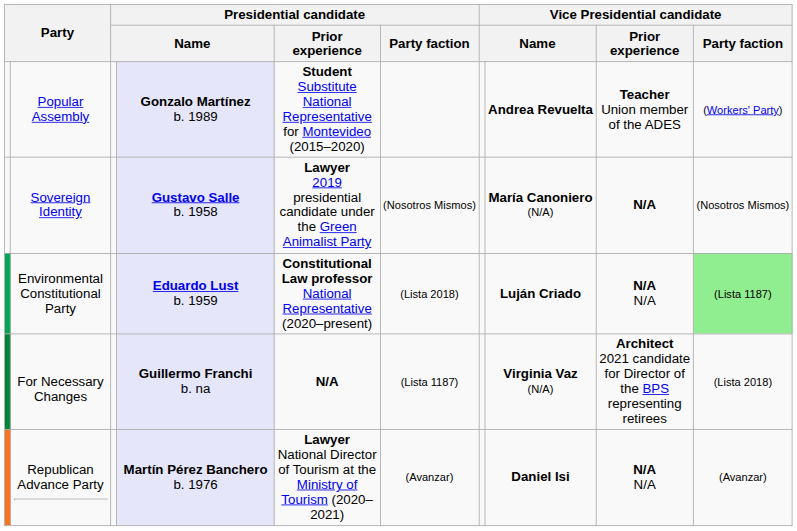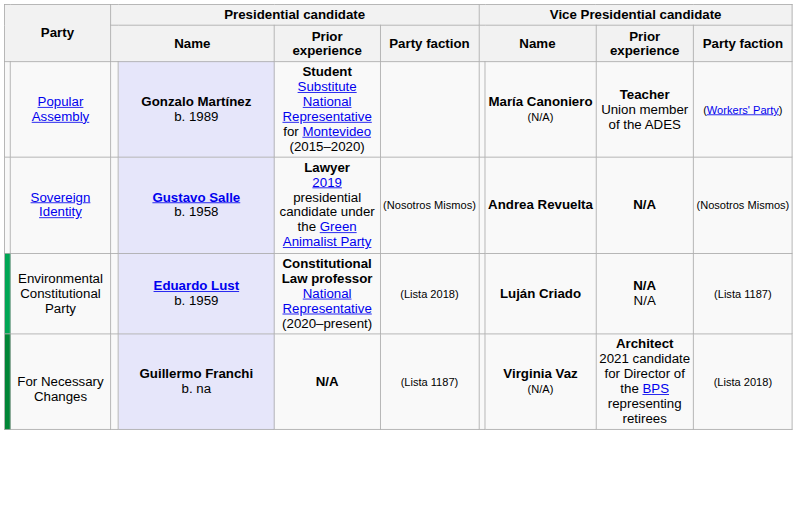(541, 109) Andrea Revuelta -> (541, 109) María Canoniero (N/A)
(541, 205) María Canoniero (N/A) -> (541, 205) Andrea Revuelta
(743, 294) lightgreen background -> (743, 294) no background
- row: (60, 482)
